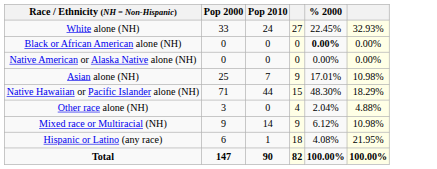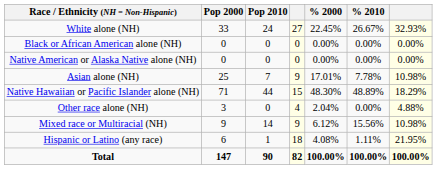+ column: (368, 12)
(326, 44) bold -> (326, 44) normal
